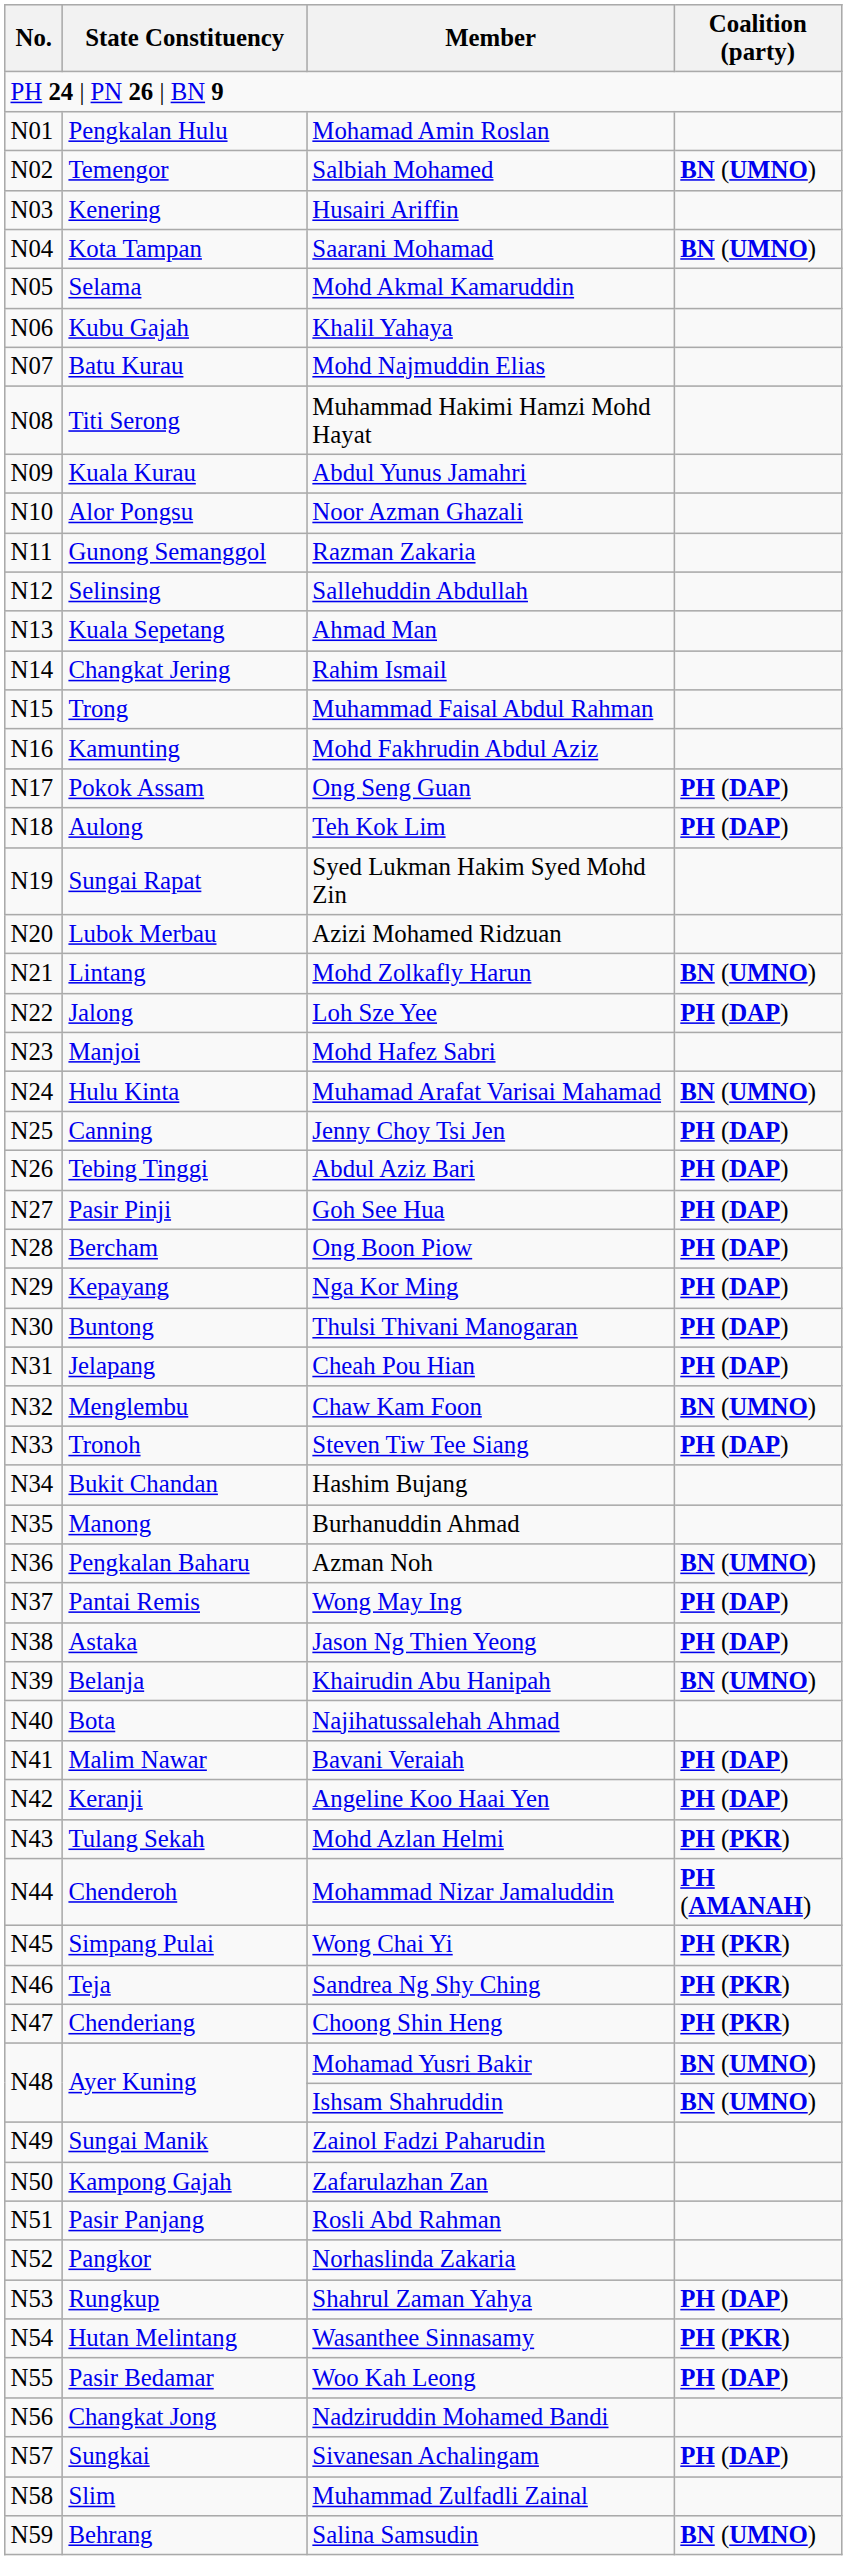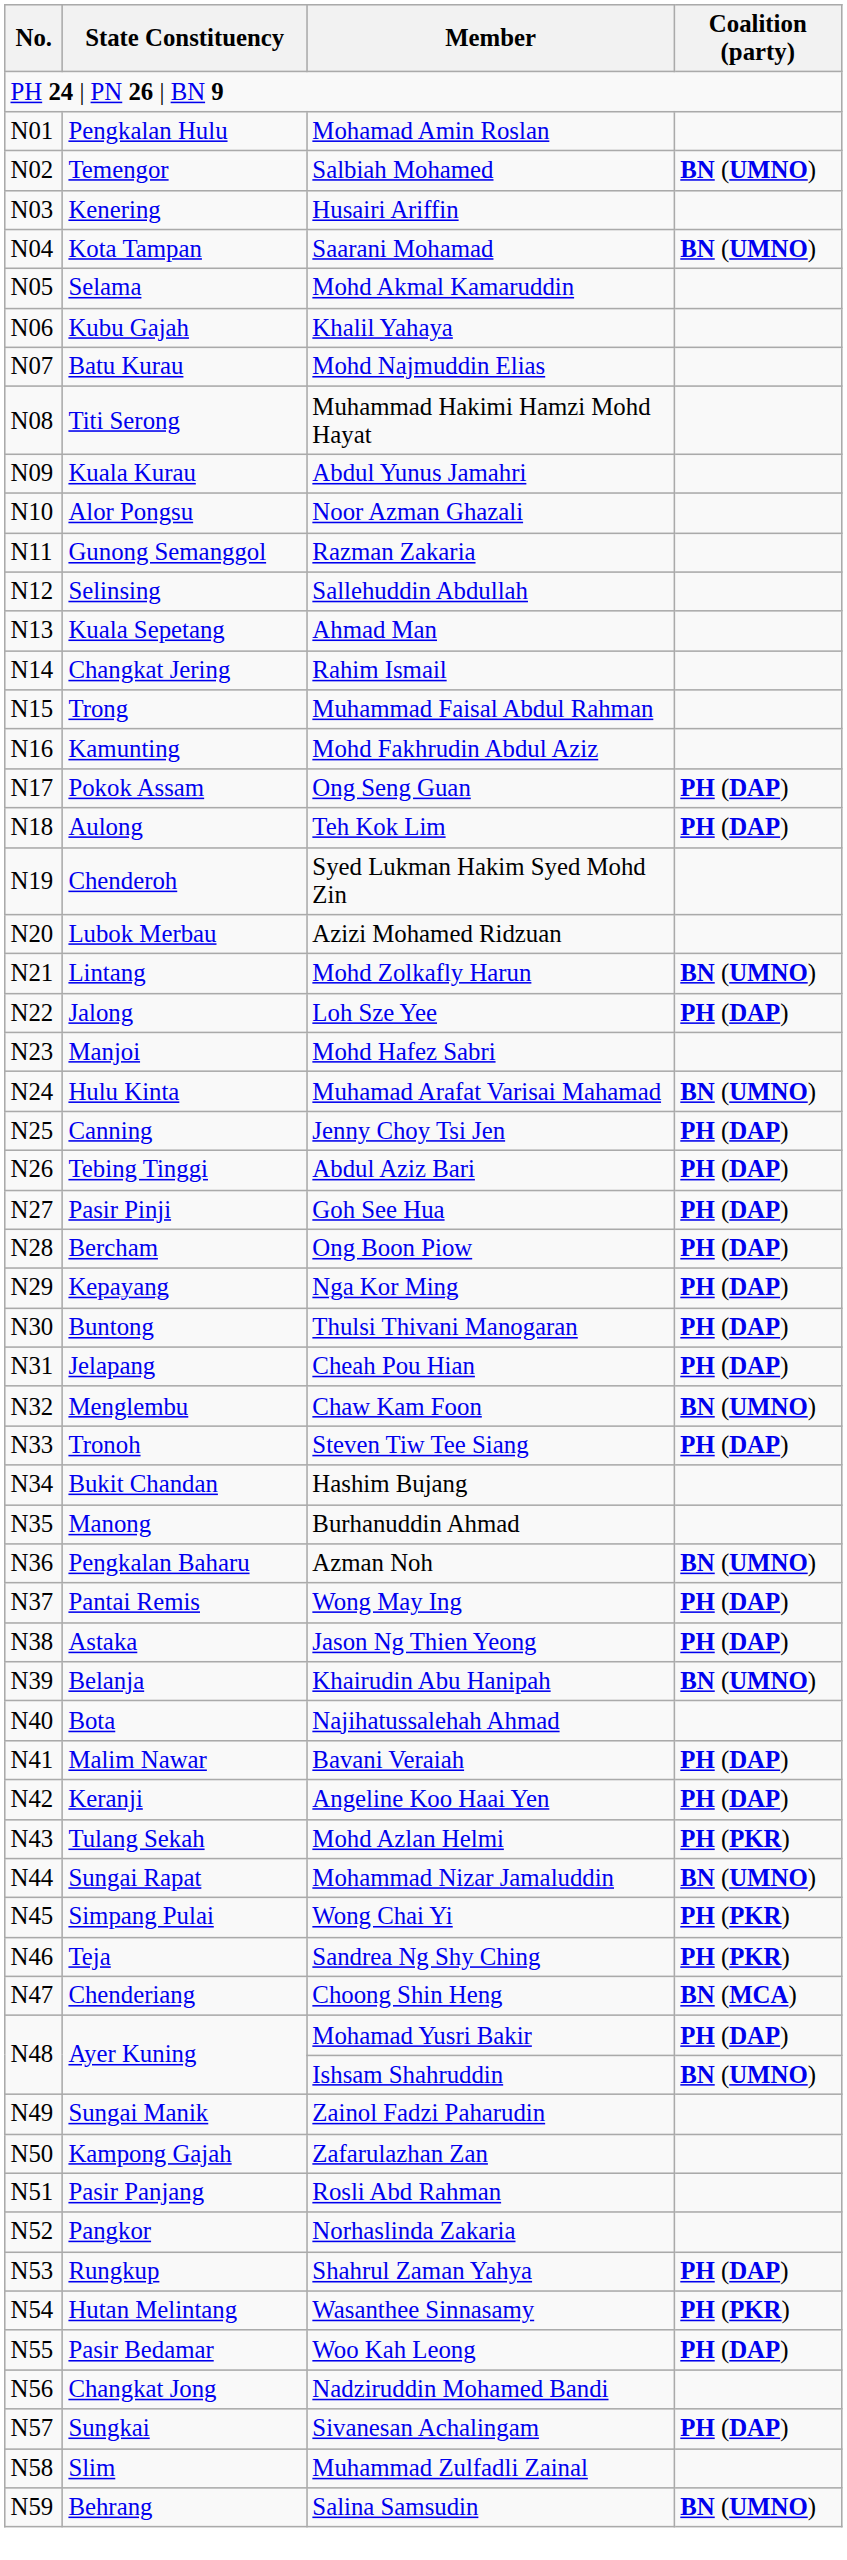(135, 880) Sungai Rapat -> (123, 880) Chenderoh
(123, 1891) Chenderoh -> (135, 1877) Sungai Rapat
(746, 1891) PH (AMANAH) -> (748, 1877) BN (UMNO)
(735, 2023) PH (PKR) -> (738, 1995) BN (MCA)
(748, 2062) BN (UMNO) -> (734, 2035) PH (DAP)
